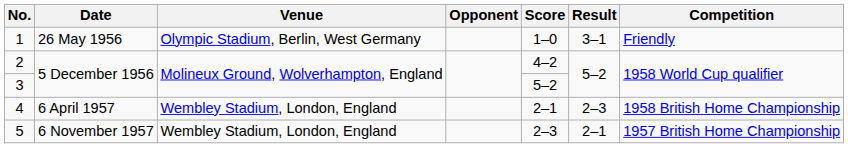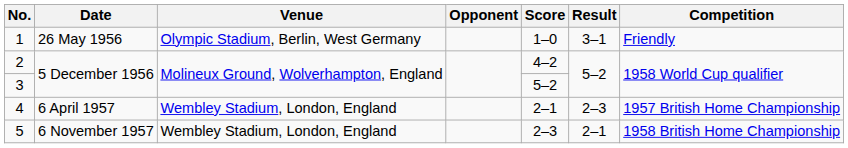(732, 108) 1958 British Home Championship -> (732, 108) 1957 British Home Championship
(732, 131) 1957 British Home Championship -> (732, 131) 1958 British Home Championship
